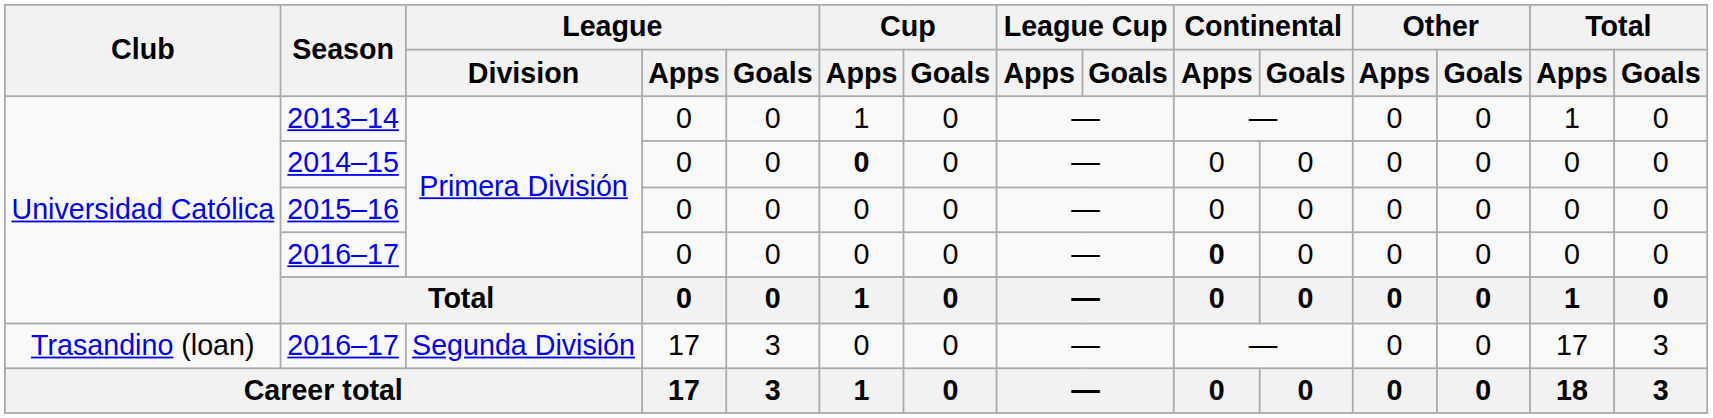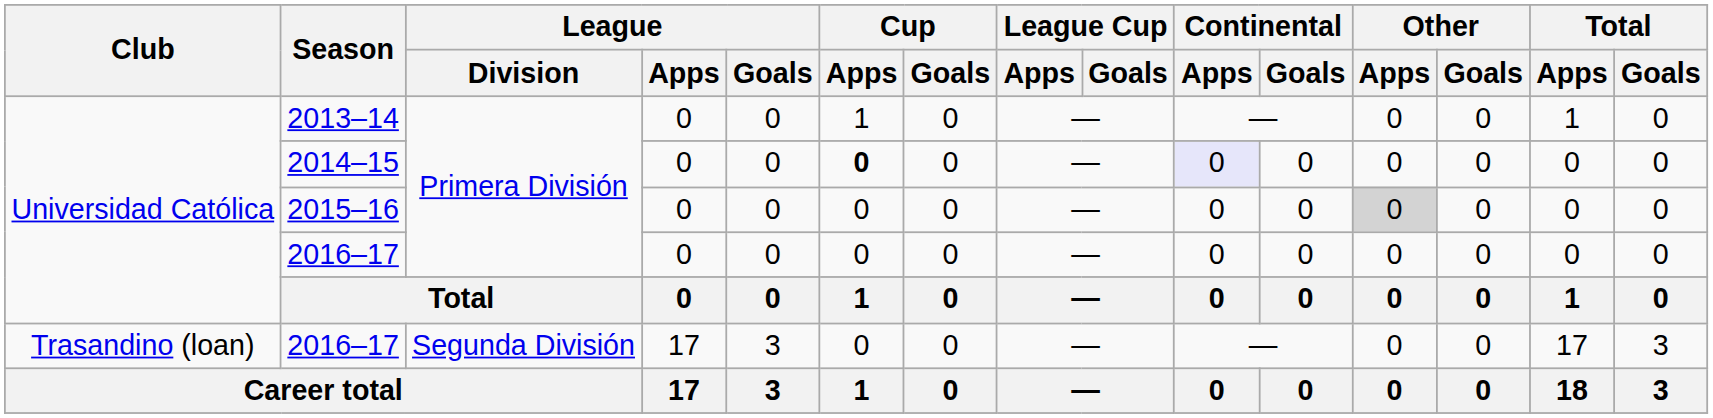(1217, 163) no background -> (1217, 163) lavender background
(1394, 208) no background -> (1394, 208) lightgrey background
(1217, 254) bold -> (1217, 254) normal
